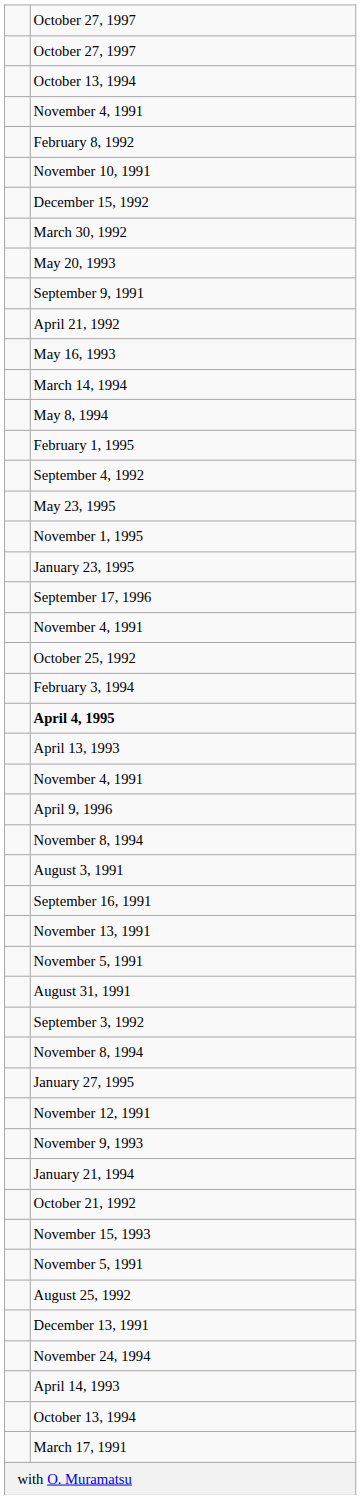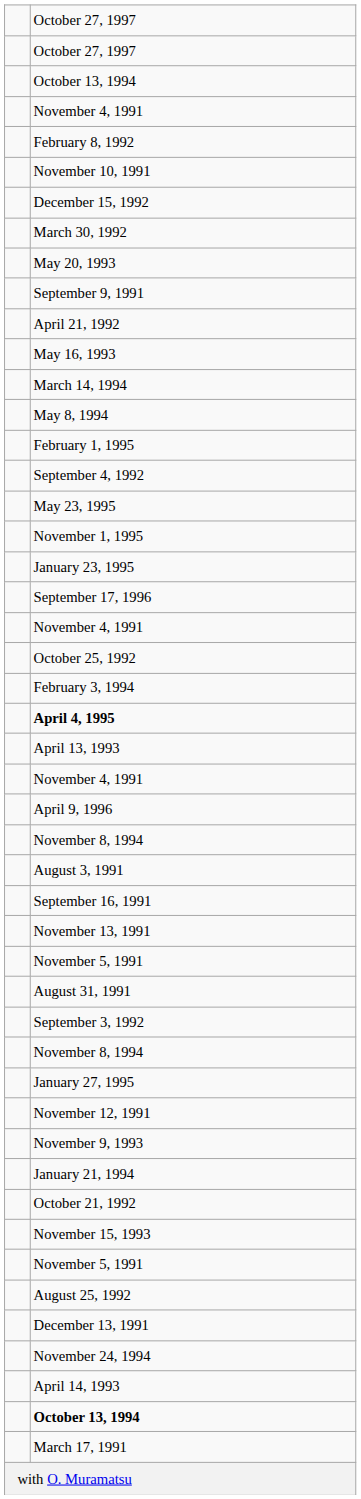(85, 1416) normal -> (87, 1416) bold
